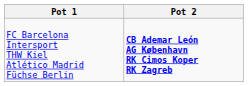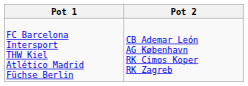(162, 55) bold -> (162, 55) normal
